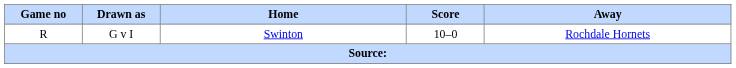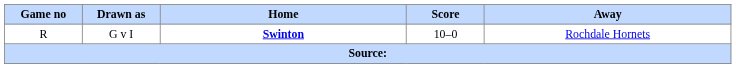(283, 34) normal -> (283, 34) bold
